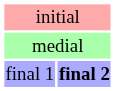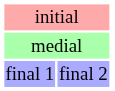(84, 73) bold -> (83, 73) normal
